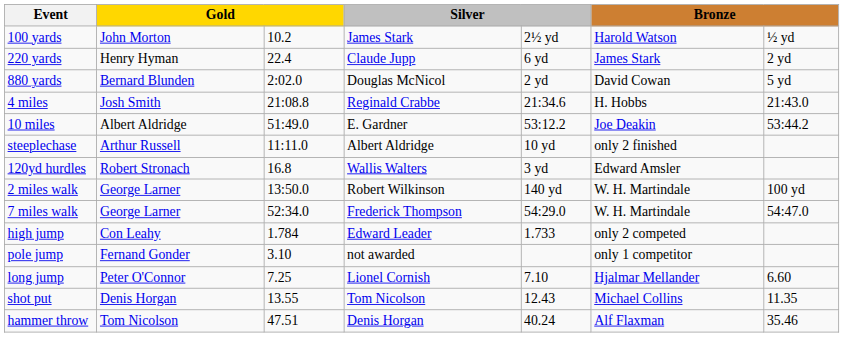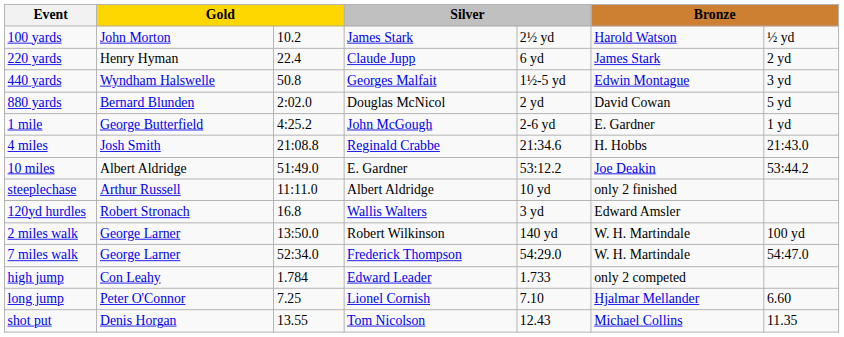+ row: (35, 80)
+ row: (25, 124)
- row: (35, 255)
- row: (48, 320)
